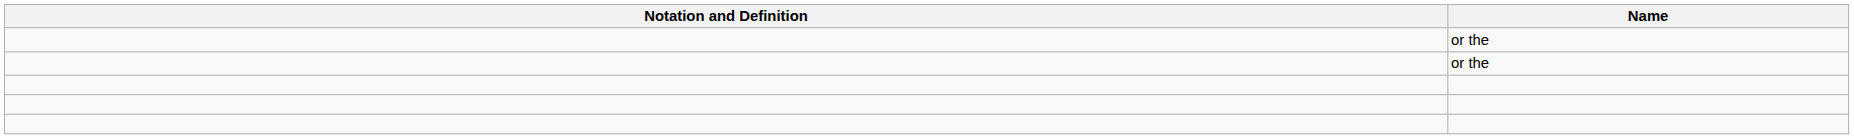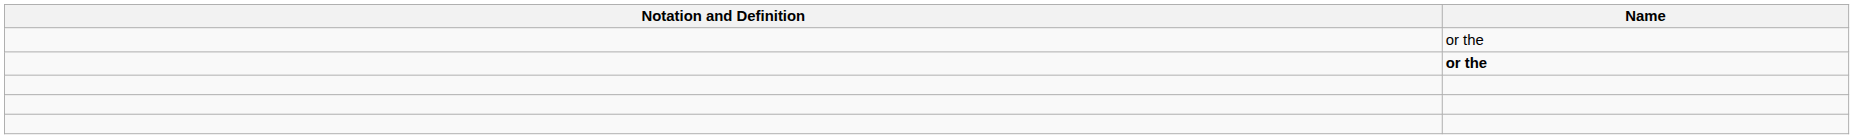(1470, 63) normal -> (1466, 63) bold
